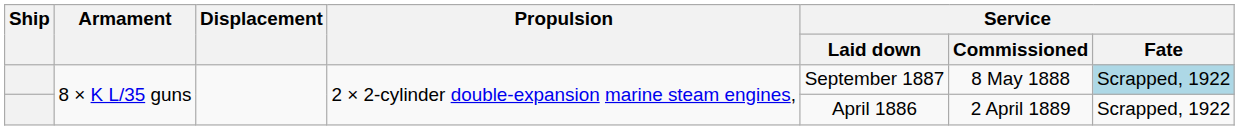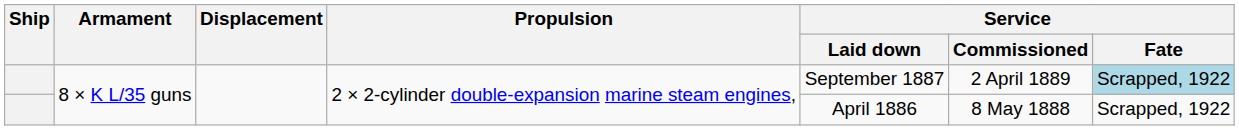(1021, 79) 8 May 1888 -> (1021, 79) 2 April 1889
(1021, 109) 2 April 1889 -> (1021, 109) 8 May 1888
